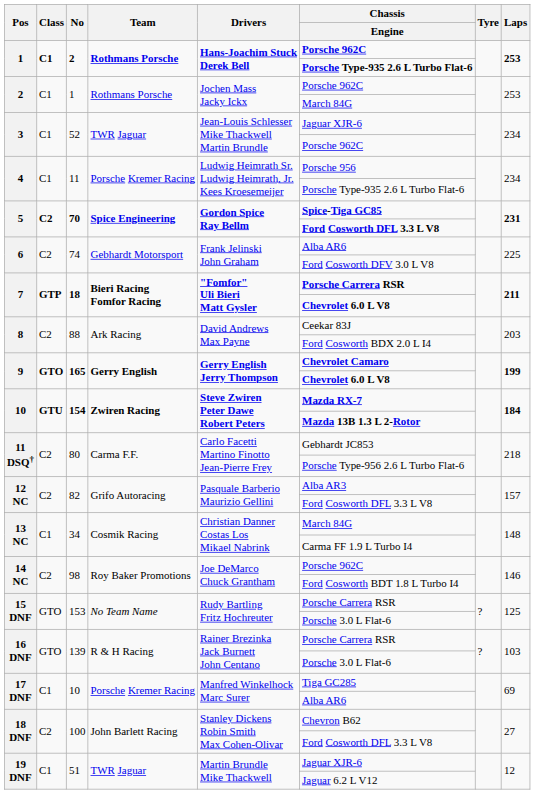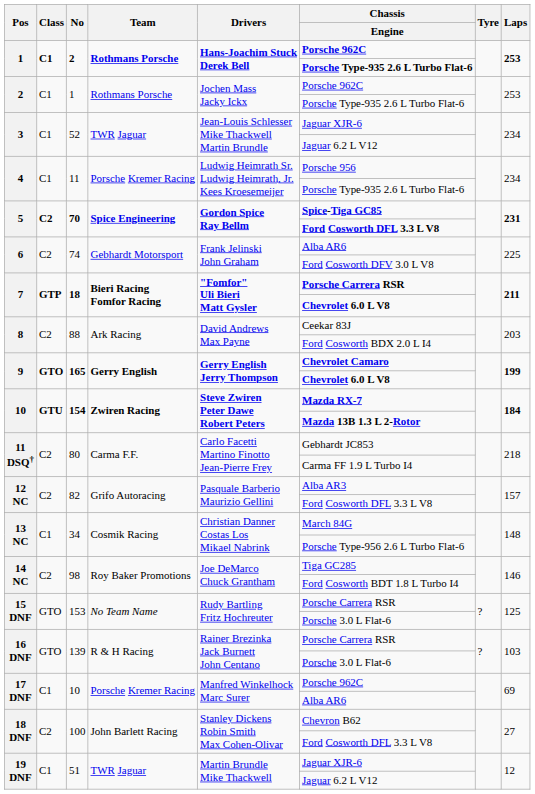(327, 103) March 84G -> (383, 103) Porsche Type-935 2.6 L Turbo Flat-6
(333, 145) Porsche 962C -> (340, 145) Jaguar 6.2 L V12
(383, 466) Porsche Type-956 2.6 L Turbo Flat-6 -> (357, 466) Carma FF 1.9 L Turbo I4
(357, 546) Carma FF 1.9 L Turbo I4 -> (383, 546) Porsche Type-956 2.6 L Turbo Flat-6
(333, 566) Porsche 962C -> (329, 566) Tiga GC285
(329, 682) Tiga GC285 -> (333, 682) Porsche 962C
